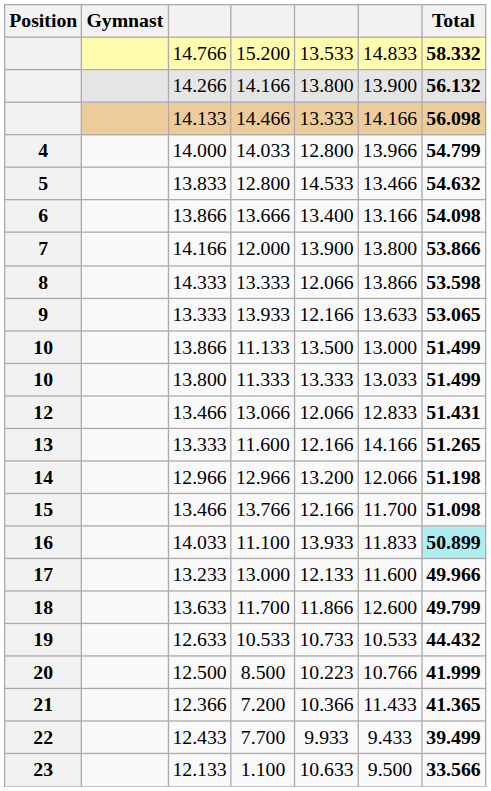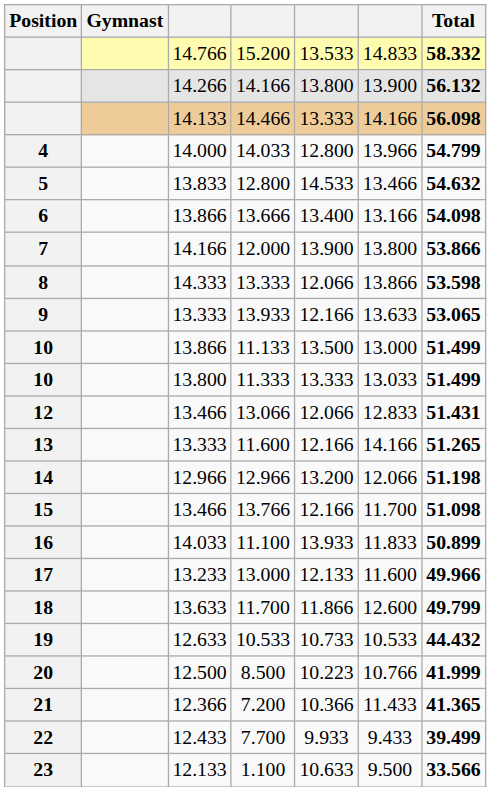(453, 542) paleturquoise background -> (453, 542) no background
